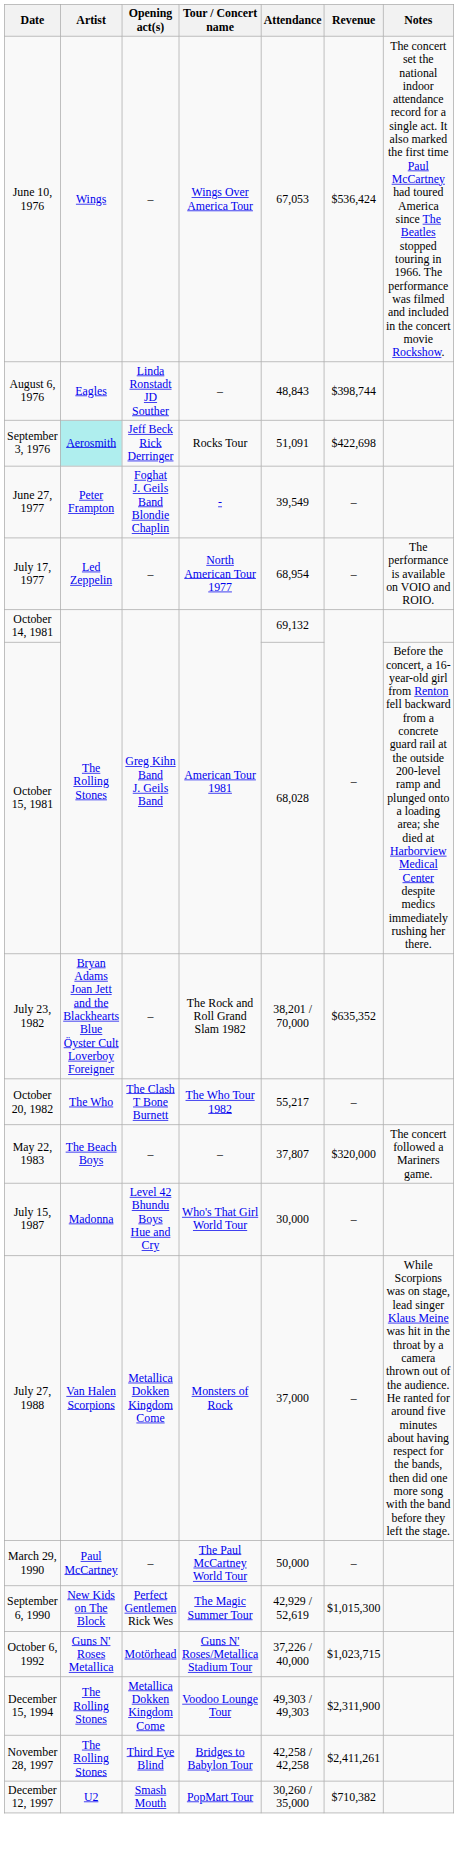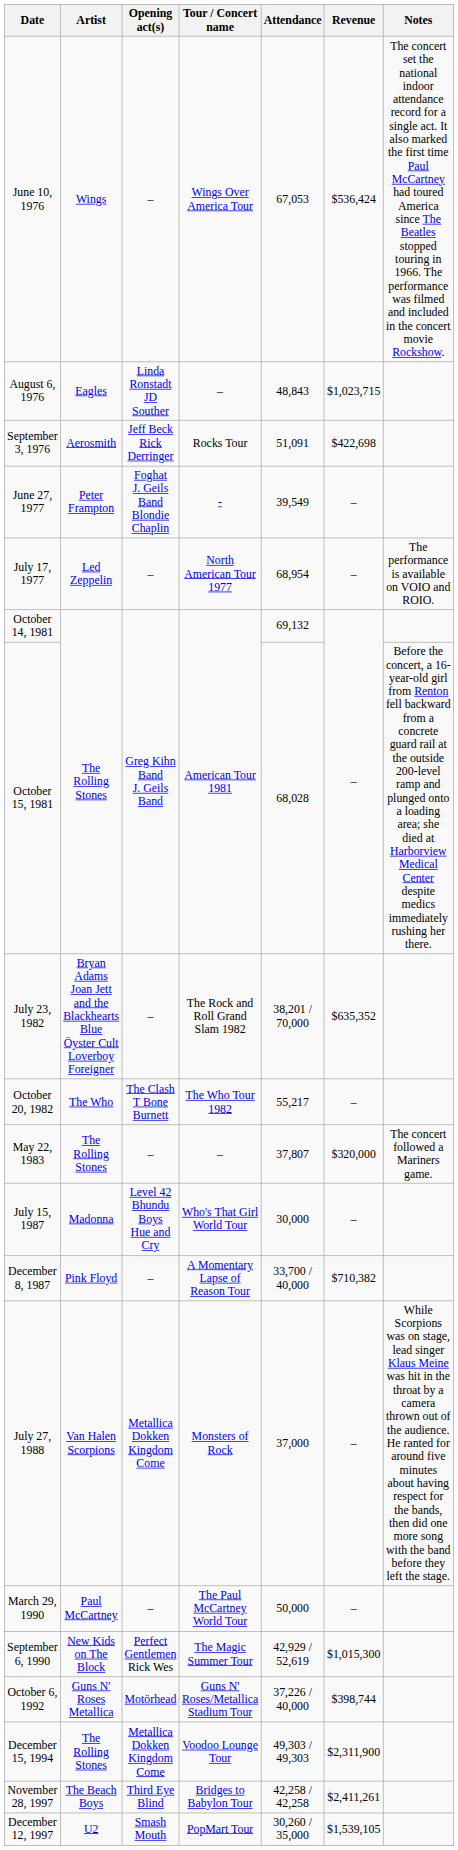(354, 391) $398,744 -> (354, 391) $1,023,715
(91, 443) paleturquoise background -> (91, 443) no background
(91, 1154) The Beach Boys -> (91, 1154) The Rolling Stones
+ row: (32, 1278)
(354, 1654) $1,023,715 -> (354, 1699) $398,744
(91, 1758) The Rolling Stones -> (91, 1797) The Beach Boys
(354, 1797) $710,382 -> (354, 1829) $1,539,105
